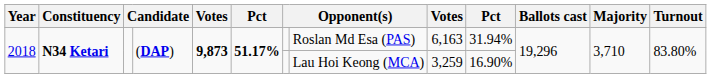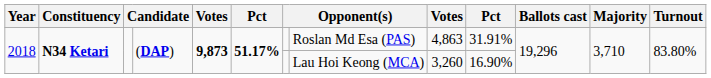(447, 39) 6,163 -> (447, 39) 4,863
(491, 39) 31.94% -> (491, 39) 31.91%
(447, 62) 3,259 -> (447, 62) 3,260
